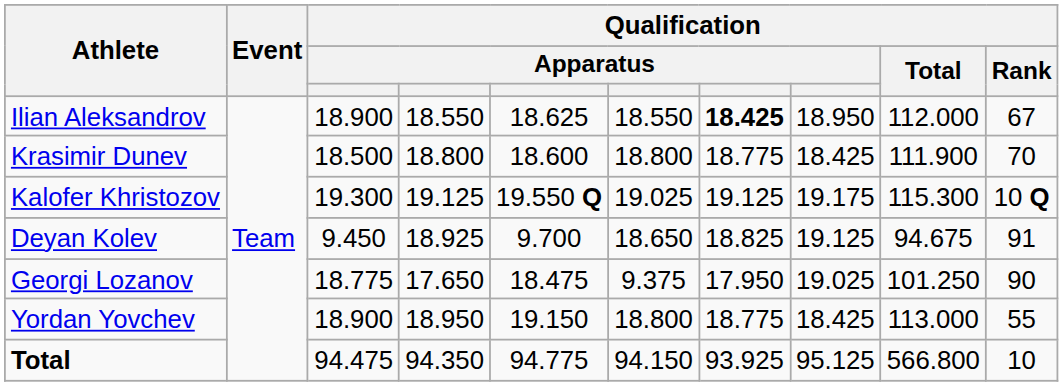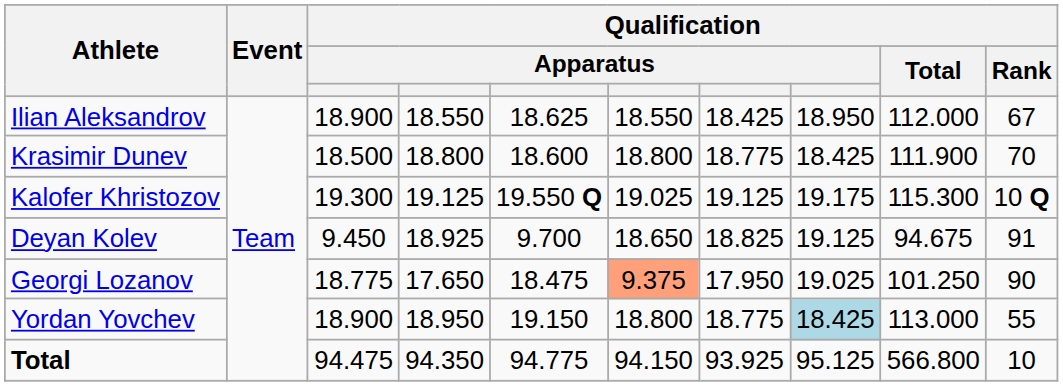(744, 116) bold -> (744, 116) normal
(654, 279) no background -> (654, 279) lightsalmon background
(835, 320) no background -> (835, 320) lightblue background
